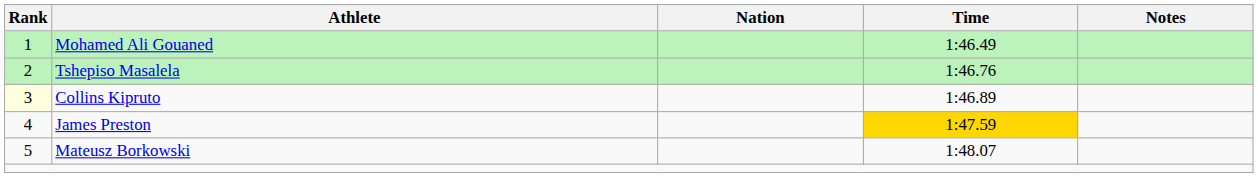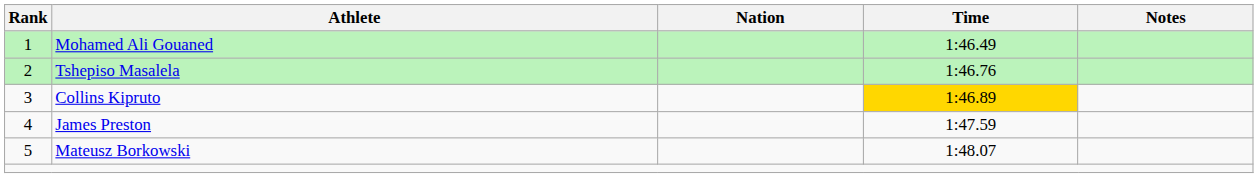(28, 97) lightyellow background -> (28, 97) no background
(971, 97) no background -> (971, 97) gold background
(971, 124) gold background -> (971, 124) no background
